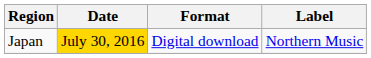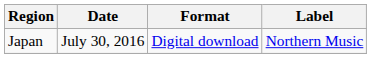(103, 41) gold background -> (103, 41) no background
